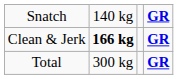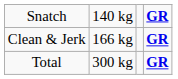(113, 39) bold -> (113, 39) normal
